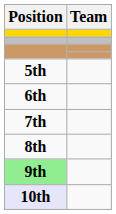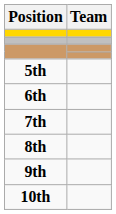(35, 171) lightgreen background -> (35, 171) no background
(35, 196) lavender background -> (35, 196) no background
